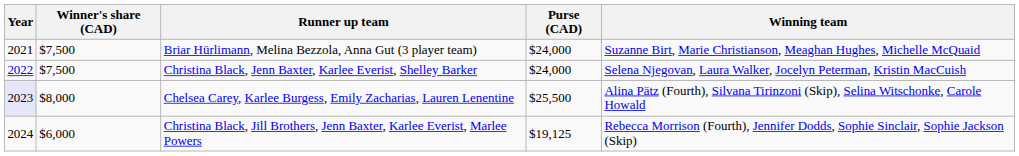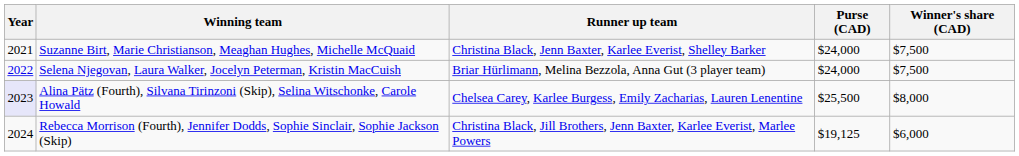columns swapped: (808, 22) <-> (99, 22)
(320, 49) Briar Hürlimann, Melina Bezzola, Anna Gut (3 player team) -> (609, 49) Christina Black, Jenn Baxter, Karlee Everist, Shelley Barker
(320, 70) Christina Black, Jenn Baxter, Karlee Everist, Shelley Barker -> (609, 70) Briar Hürlimann, Melina Bezzola, Anna Gut (3 player team)
